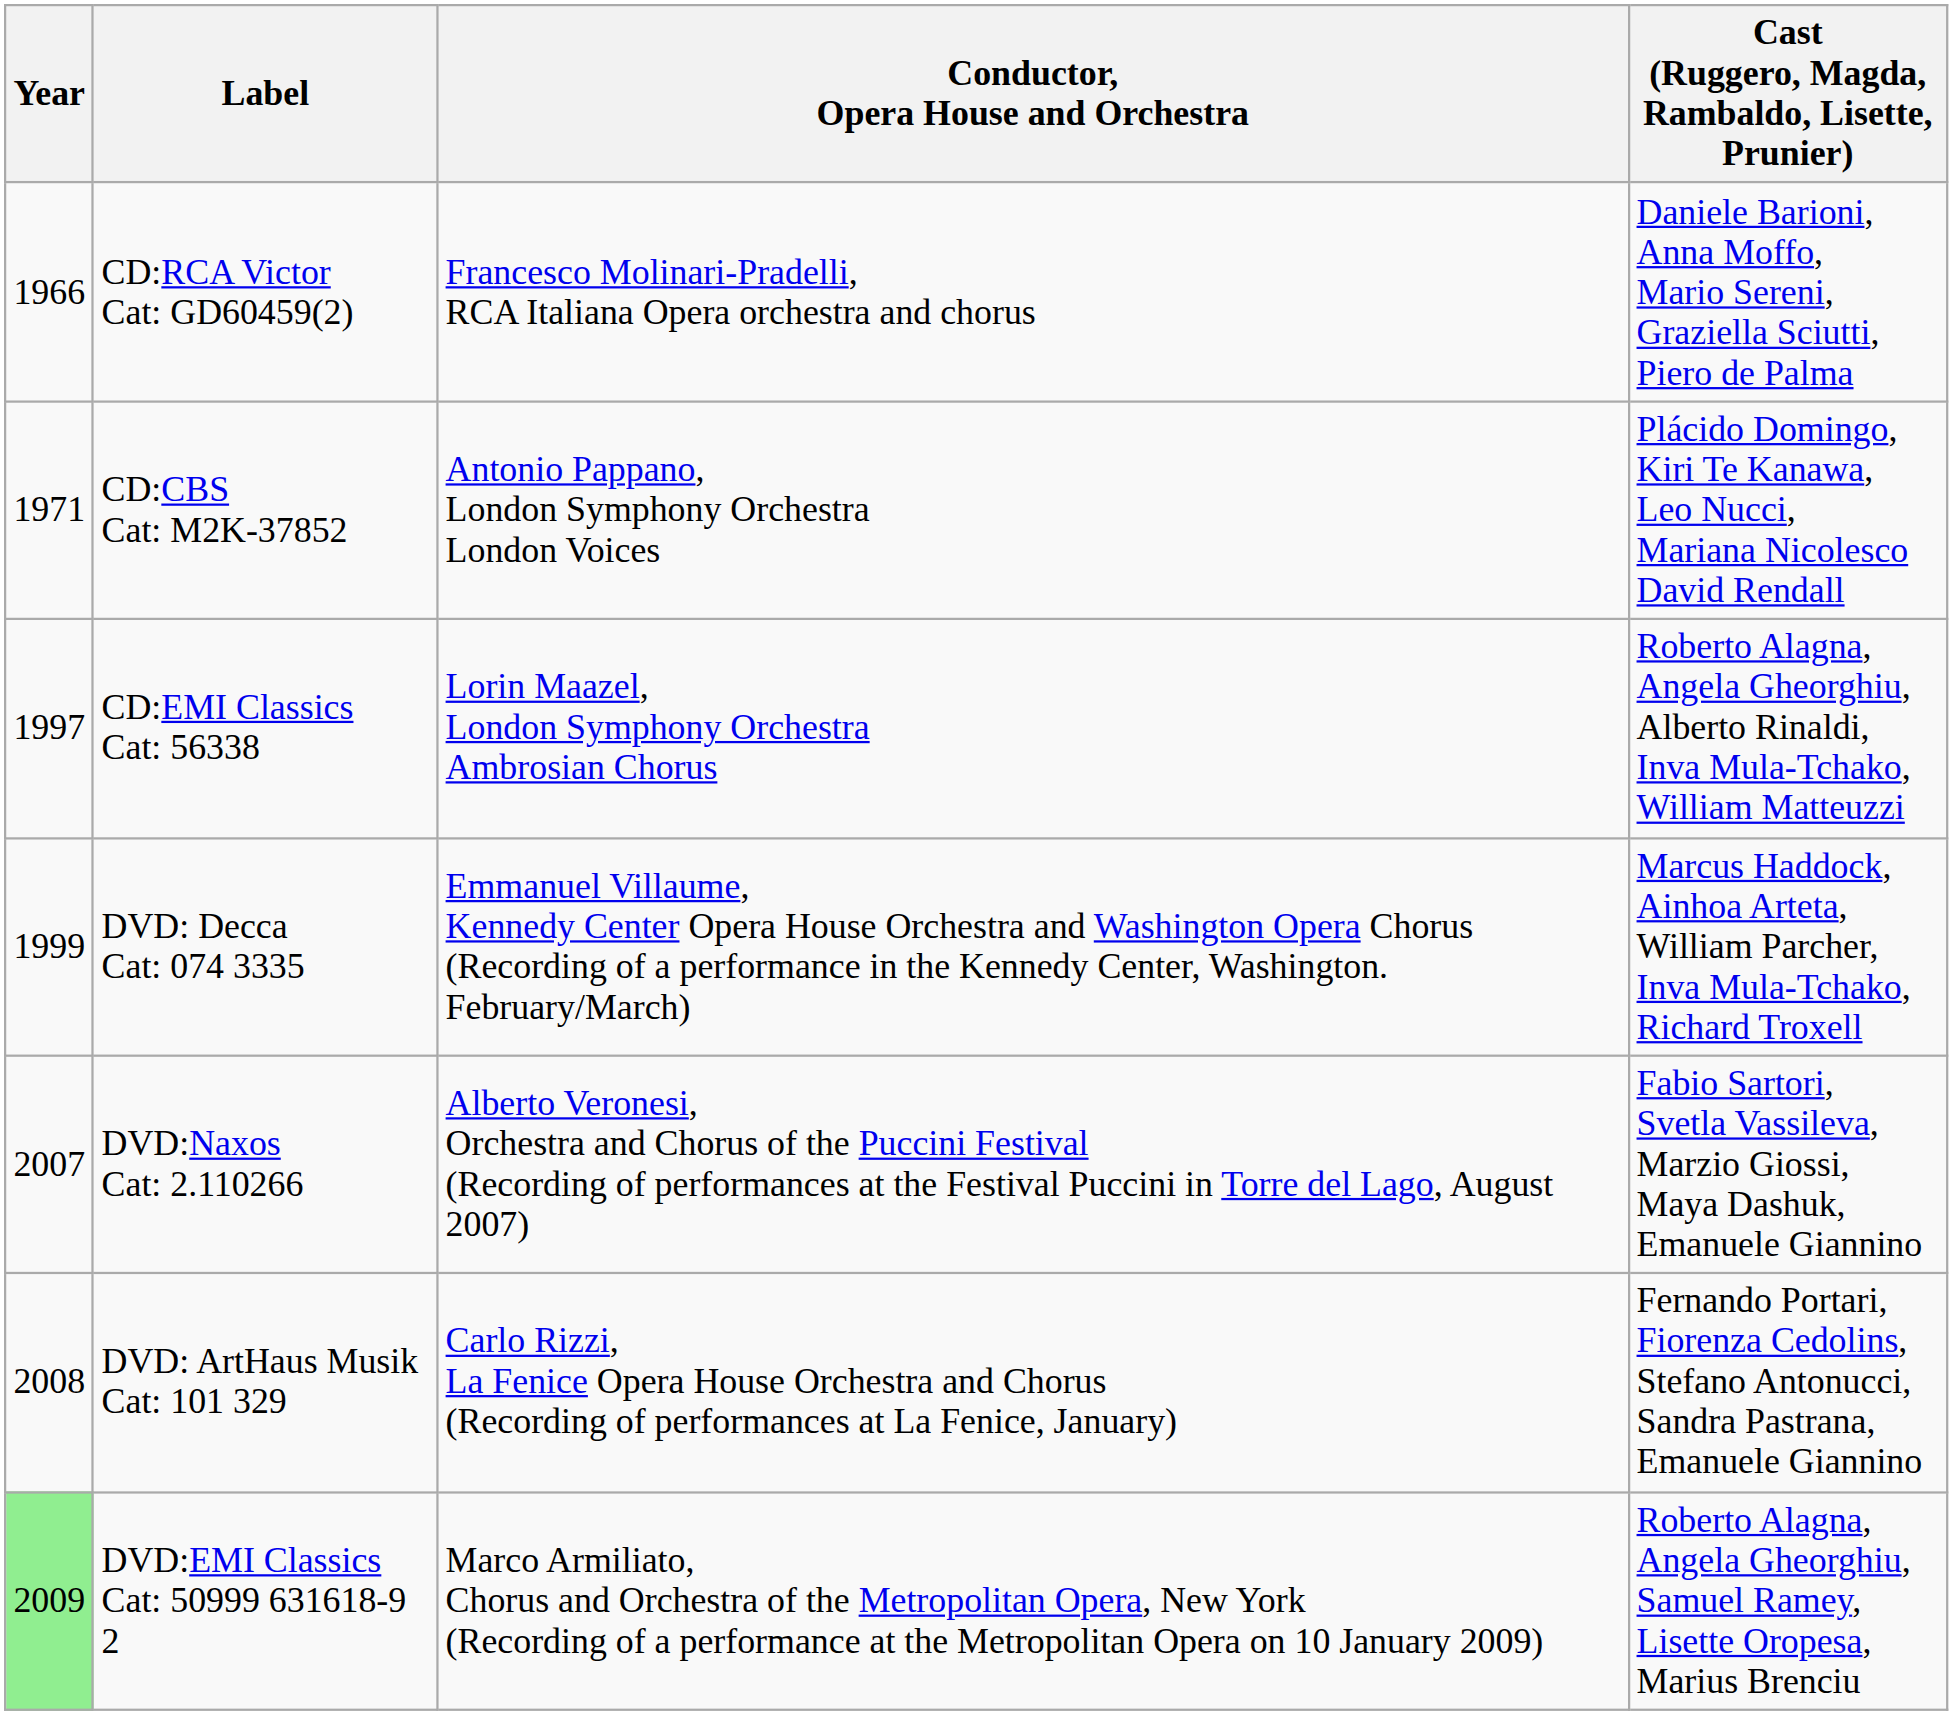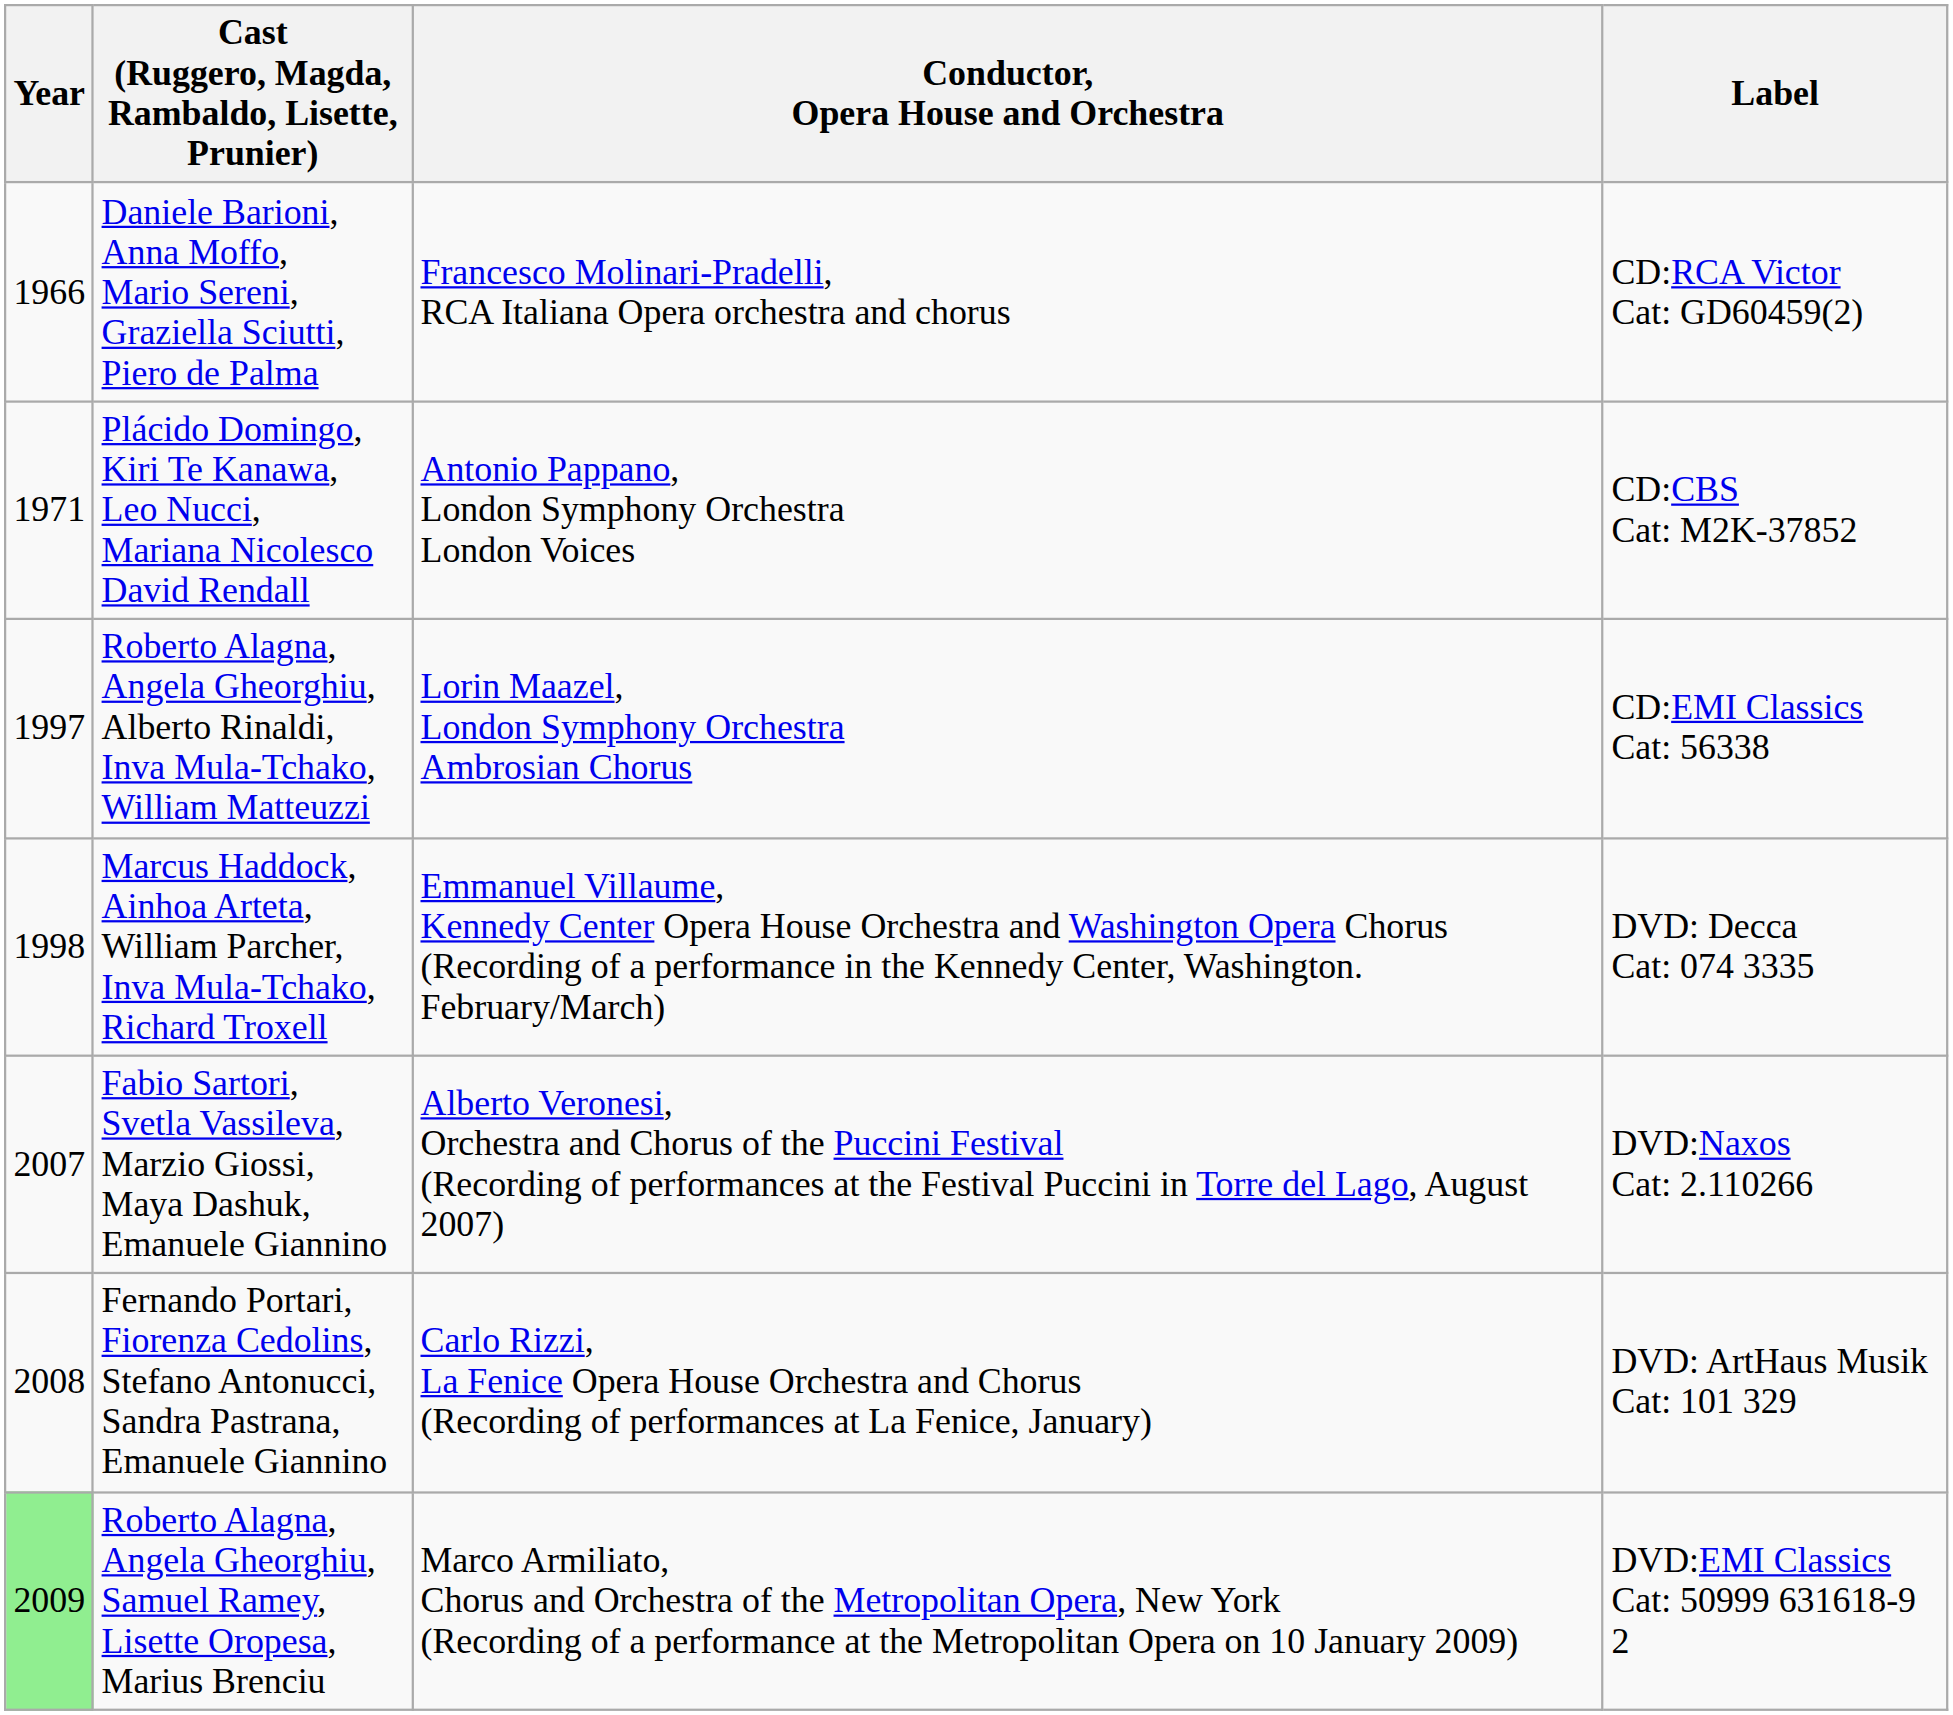columns swapped: (1788, 93) <-> (265, 93)
(49, 945) 1999 -> (49, 945) 1998
